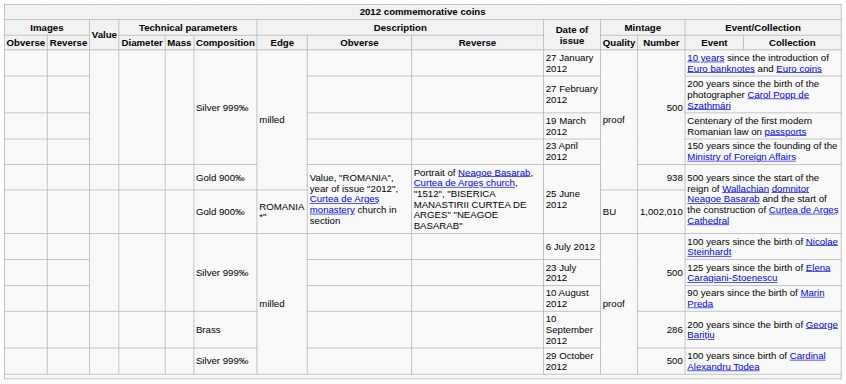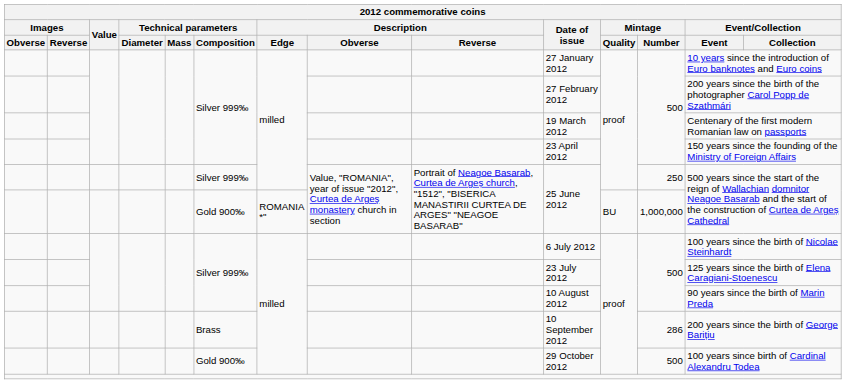(220, 178) Gold 900‰ -> (222, 178) Silver 999‰
(675, 178) 938 -> (675, 178) 250
(661, 212) 1,002,010 -> (661, 212) 1,000,000
(222, 361) Silver 999‰ -> (220, 361) Gold 900‰
